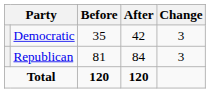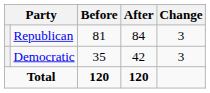rows swapped: (43, 56) <-> (44, 35)
